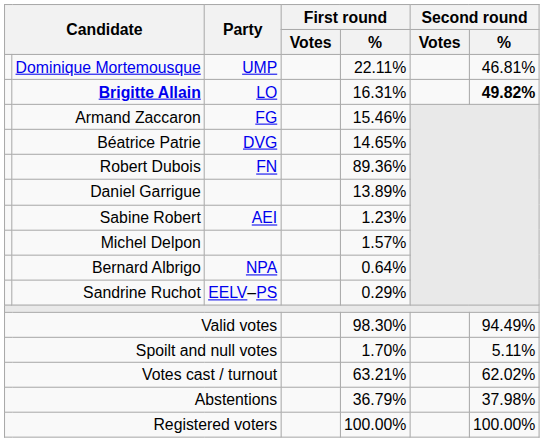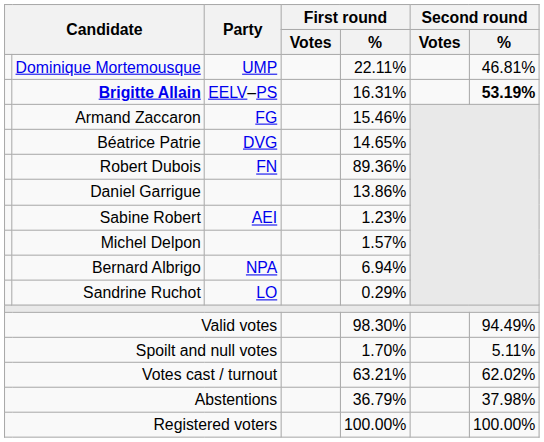(267, 92) LO -> (243, 92) EELV–PS
(509, 92) 49.82% -> (509, 92) 53.19%
(379, 192) 13.89% -> (379, 192) 13.86%
(384, 267) 0.64% -> (384, 267) 6.94%
(243, 292) EELV–PS -> (267, 292) LO
